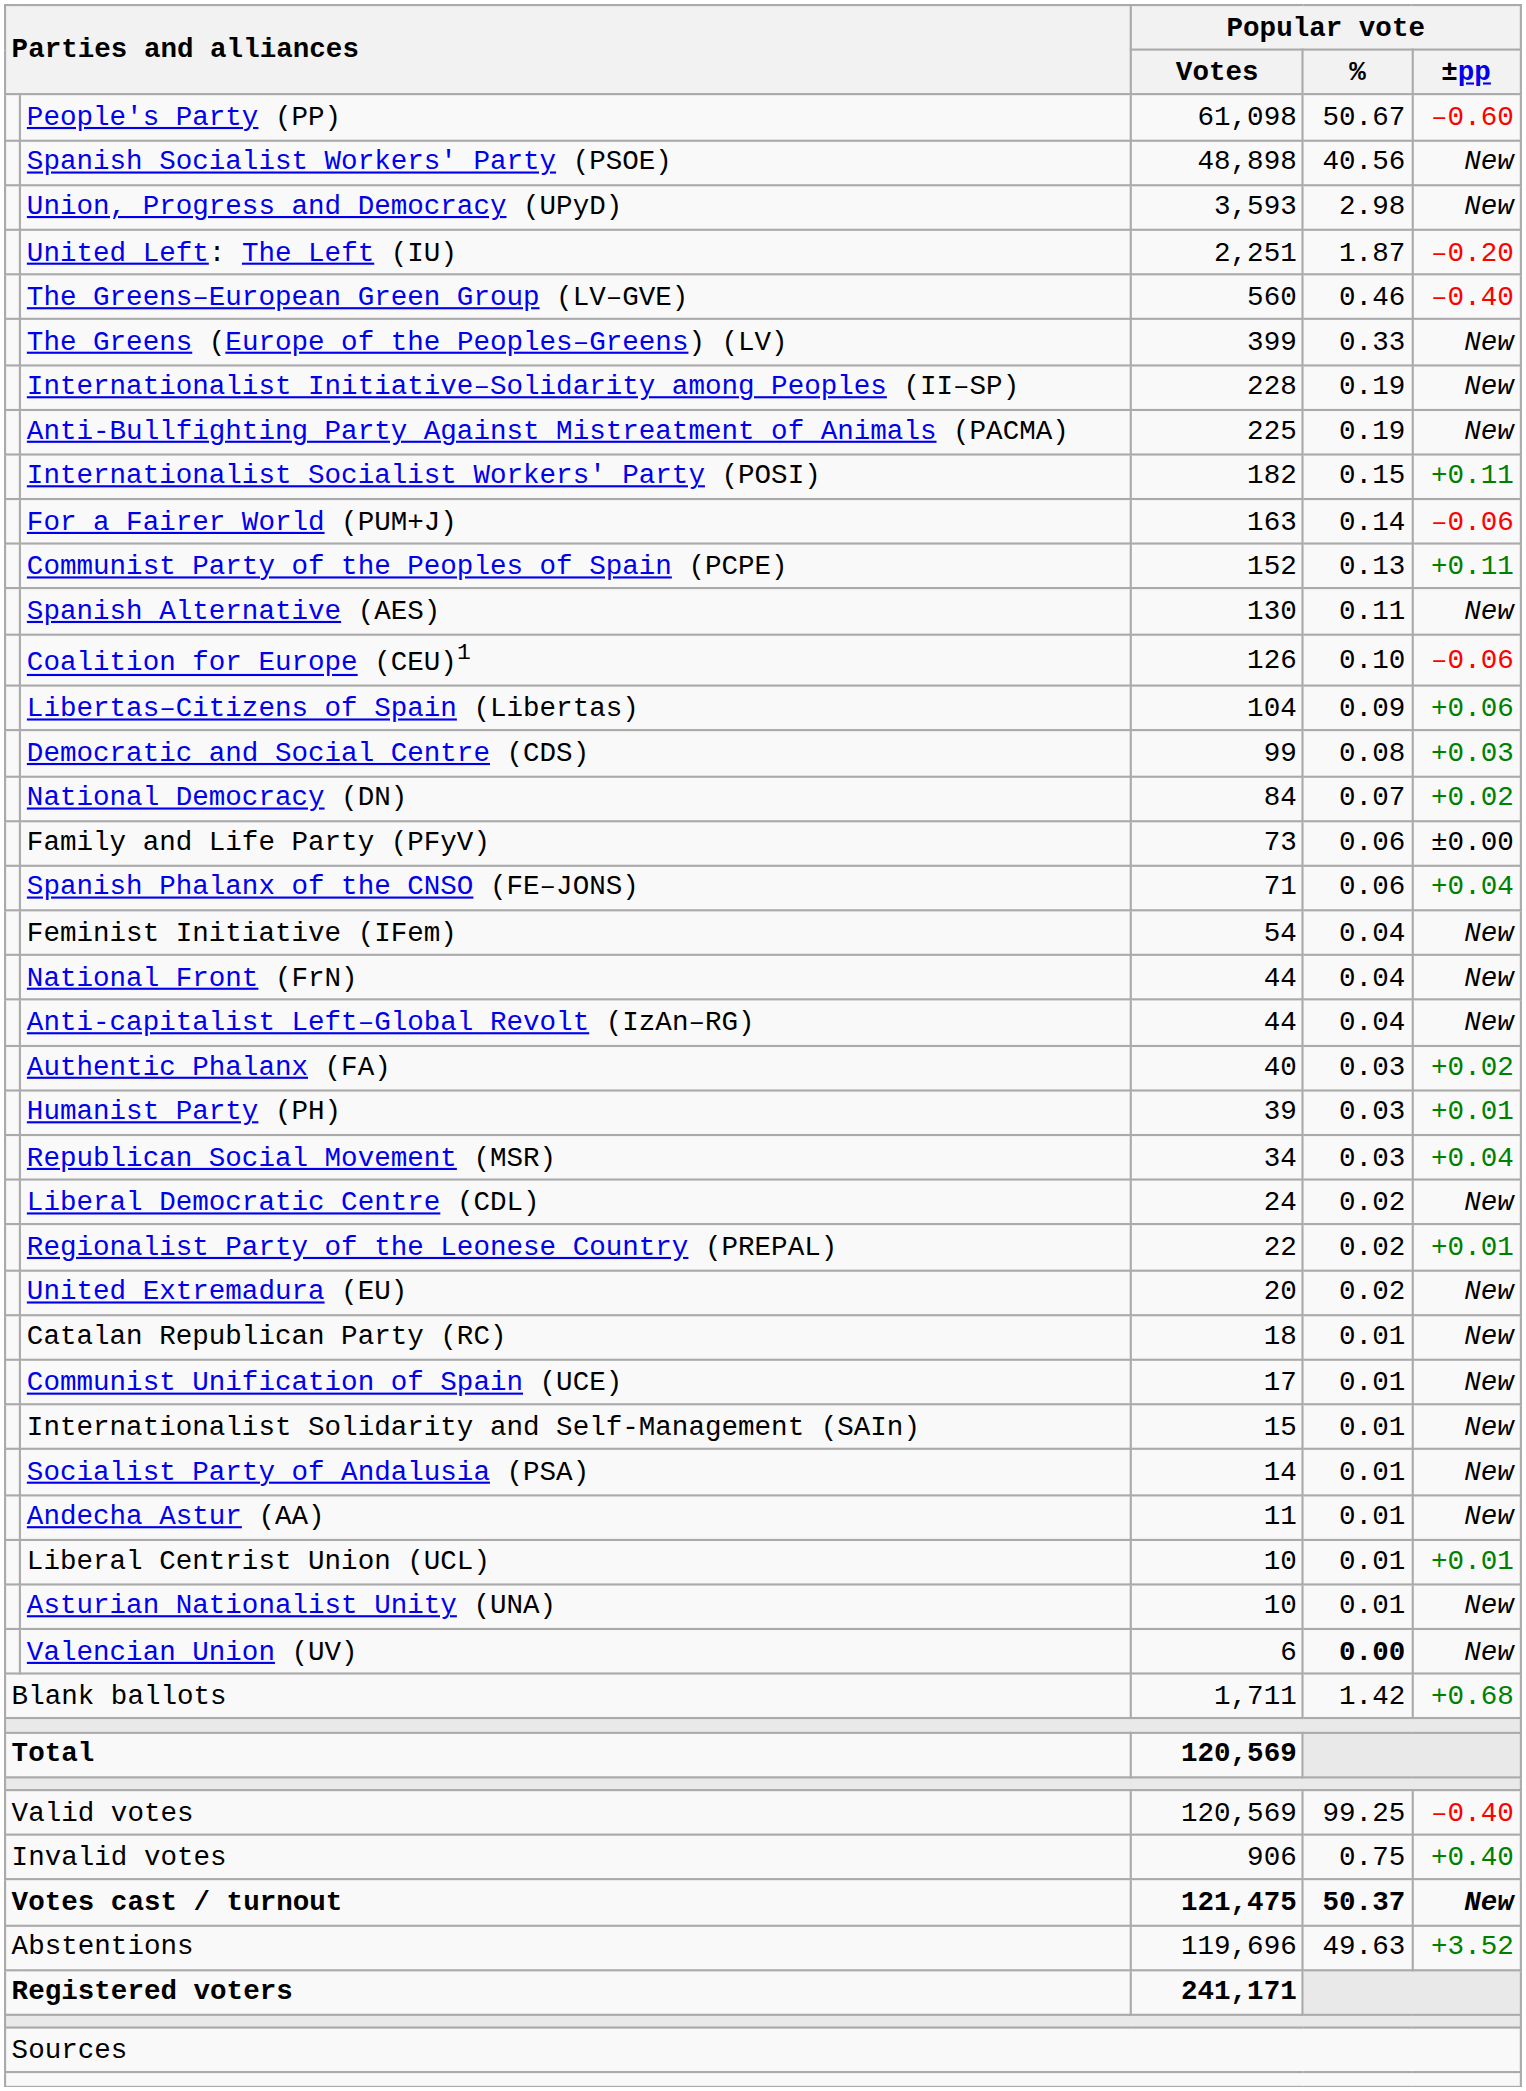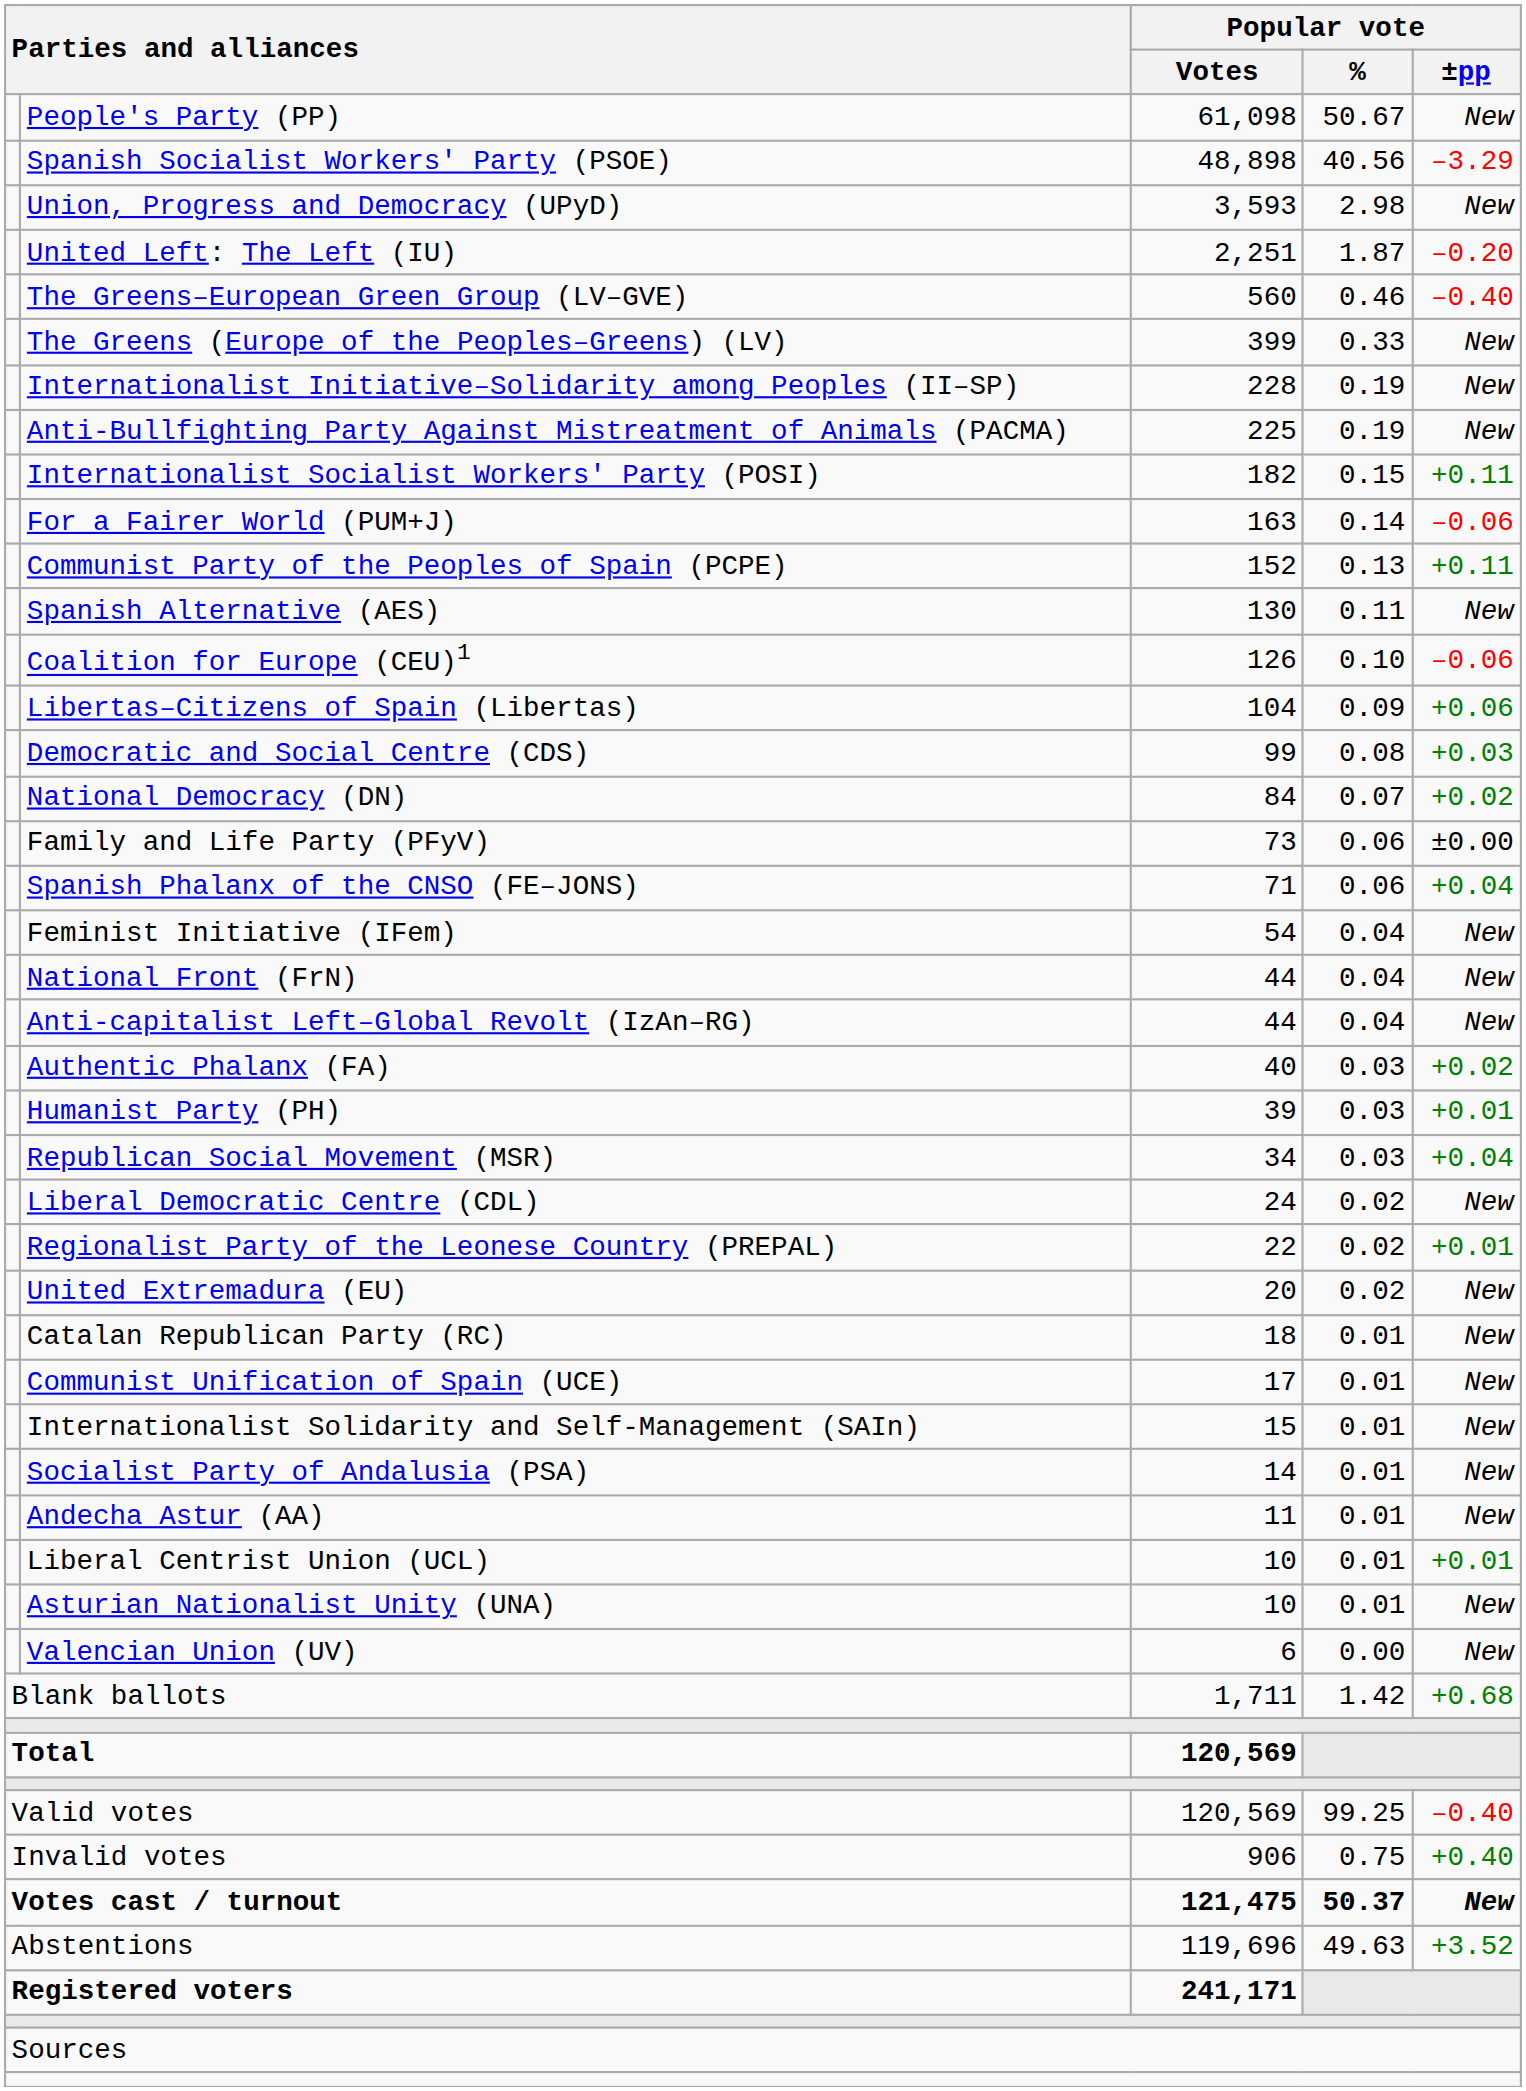(1472, 117) –0.60 -> (1489, 117) New
(1489, 162) New -> (1472, 162) –3.29
(1372, 1652) bold -> (1372, 1652) normal
